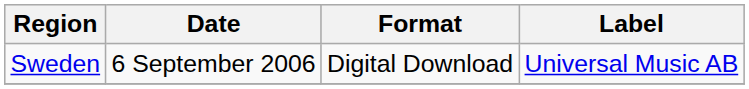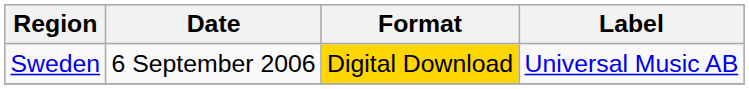(420, 63) no background -> (420, 63) gold background
